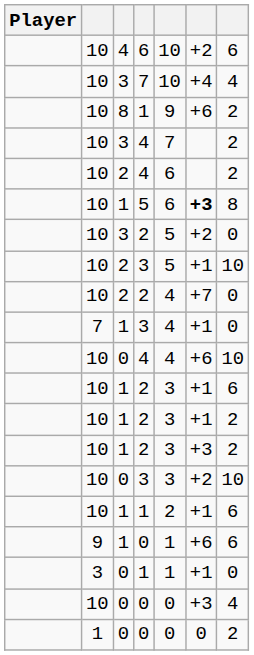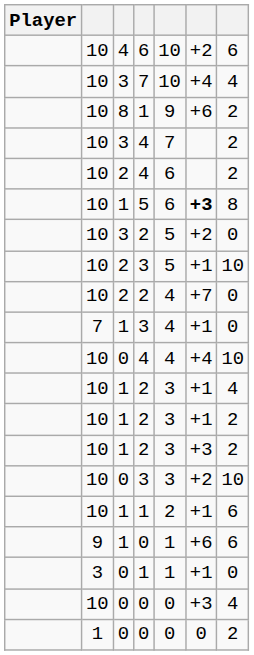(201, 358) +6 -> (201, 358) +4
(233, 389) 6 -> (233, 389) 4
